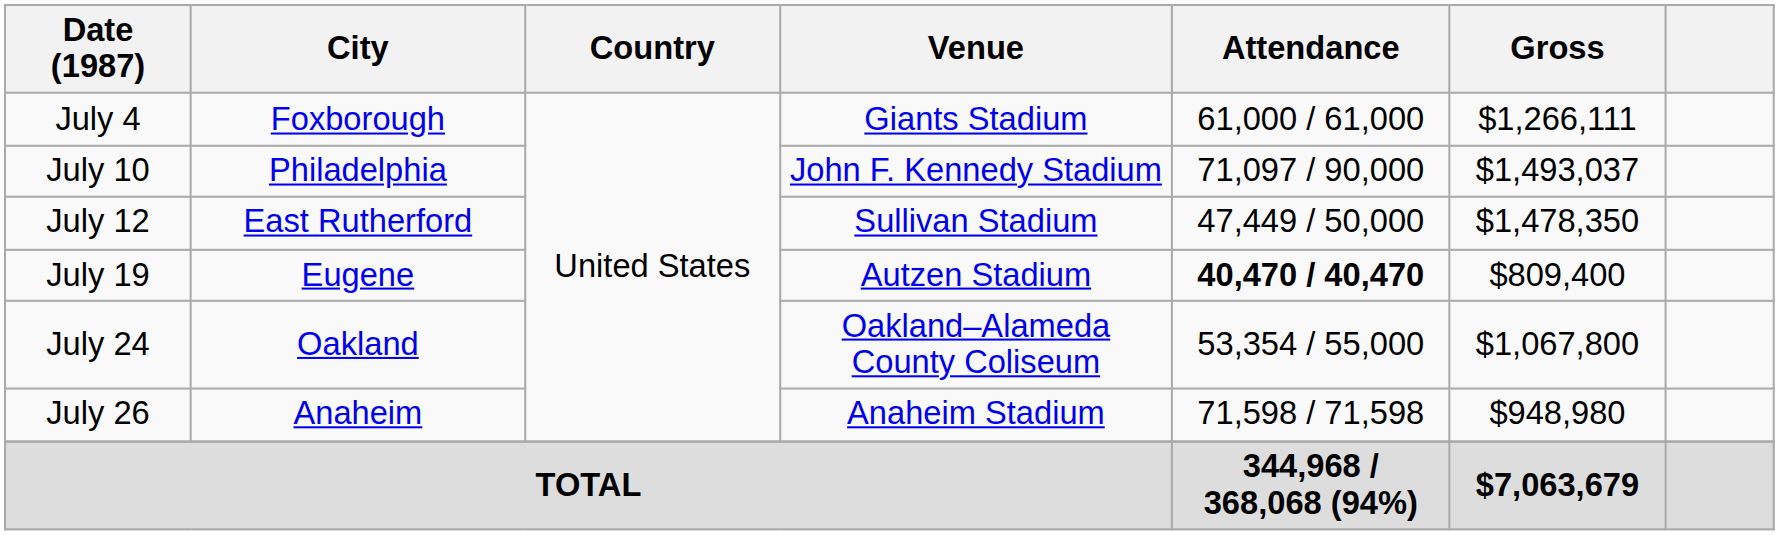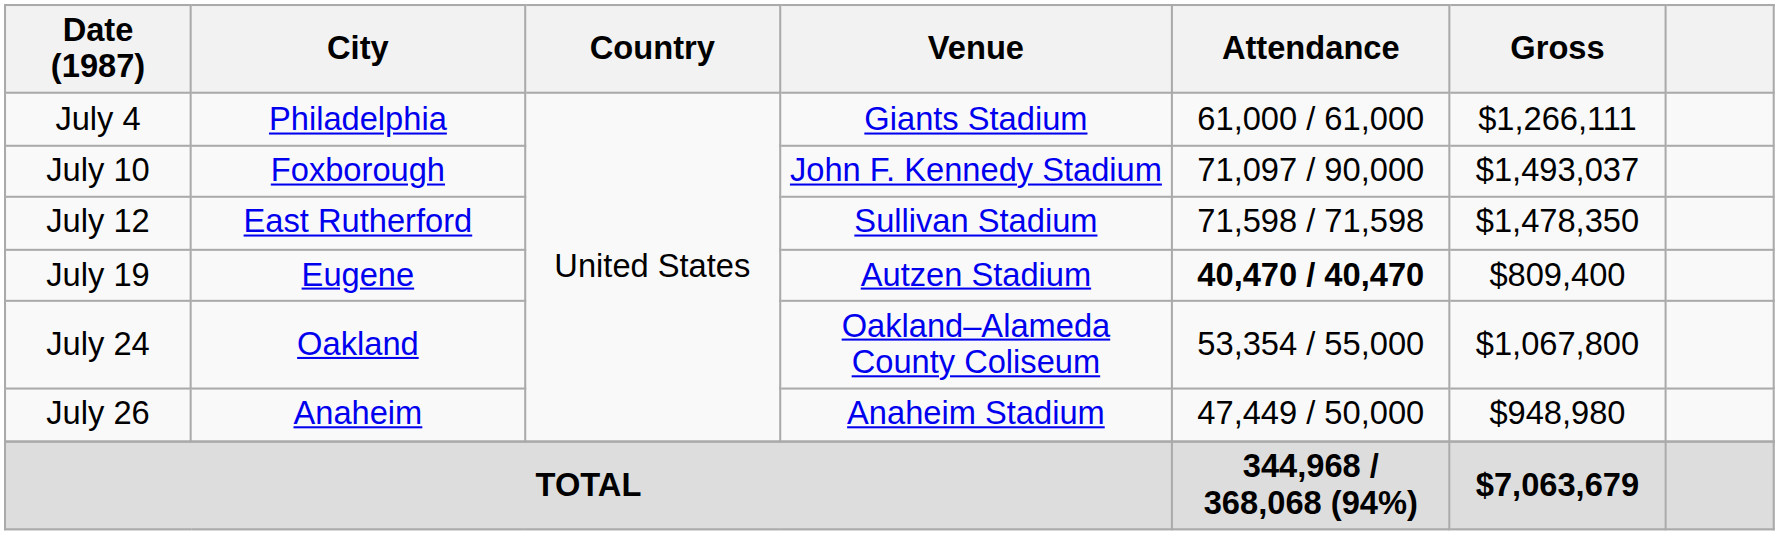(358, 118) Foxborough -> (358, 118) Philadelphia
(358, 170) Philadelphia -> (358, 170) Foxborough
(1311, 222) 47,449 / 50,000 -> (1311, 222) 71,598 / 71,598
(1311, 414) 71,598 / 71,598 -> (1311, 414) 47,449 / 50,000
